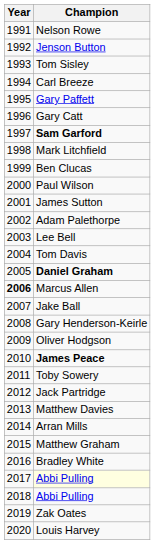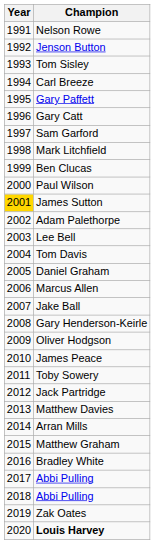(69, 133) bold -> (67, 133) normal
(19, 202) no background -> (19, 202) gold background
(74, 271) bold -> (73, 271) normal
(19, 289) bold -> (19, 289) normal
(70, 358) bold -> (69, 358) normal
(65, 479) lightyellow background -> (65, 479) no background
(68, 530) normal -> (70, 530) bold
